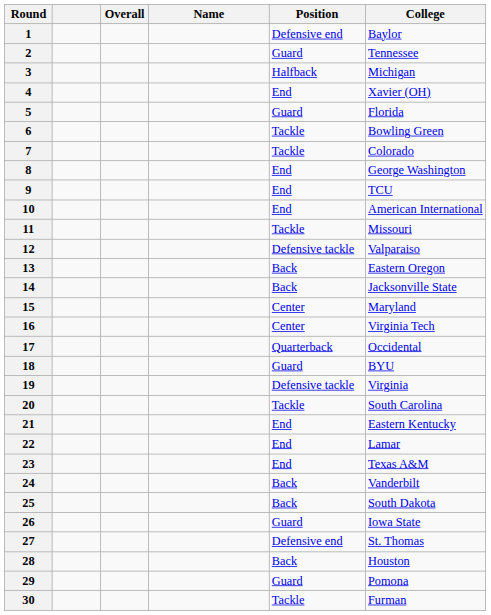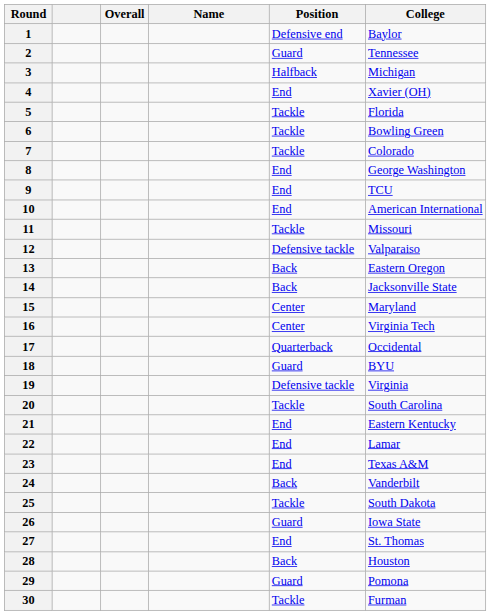(287, 111) Guard -> (288, 111) Tackle
(284, 502) Back -> (288, 502) Tackle
(307, 541) Defensive end -> (282, 541) End
